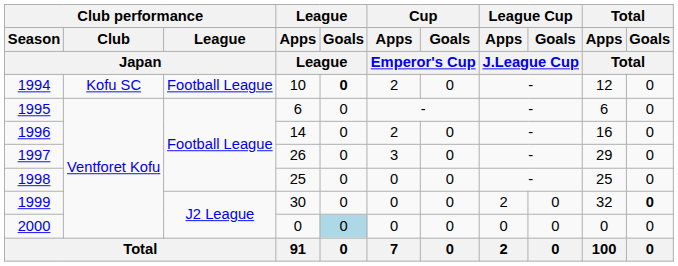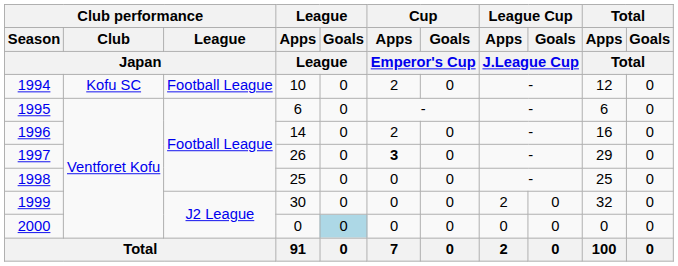(343, 86) bold -> (343, 86) normal
(394, 156) normal -> (394, 156) bold
(650, 202) bold -> (650, 202) normal
